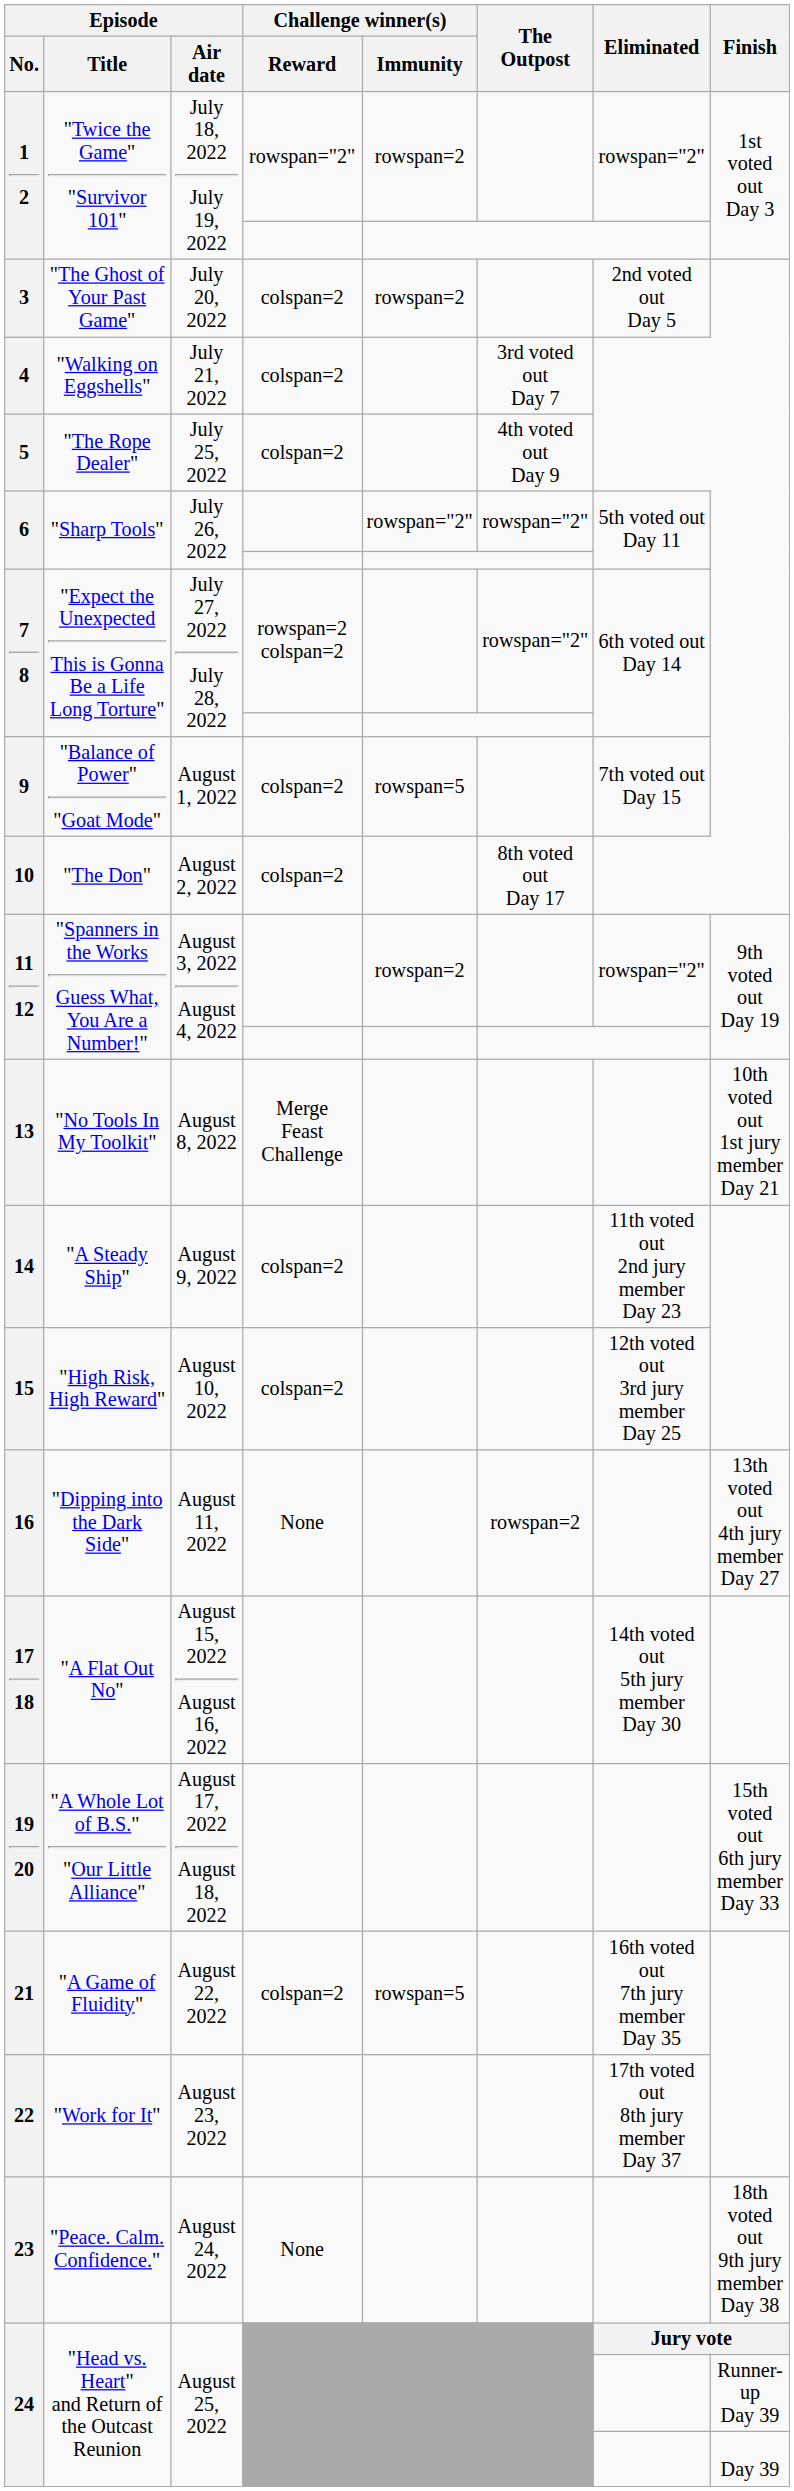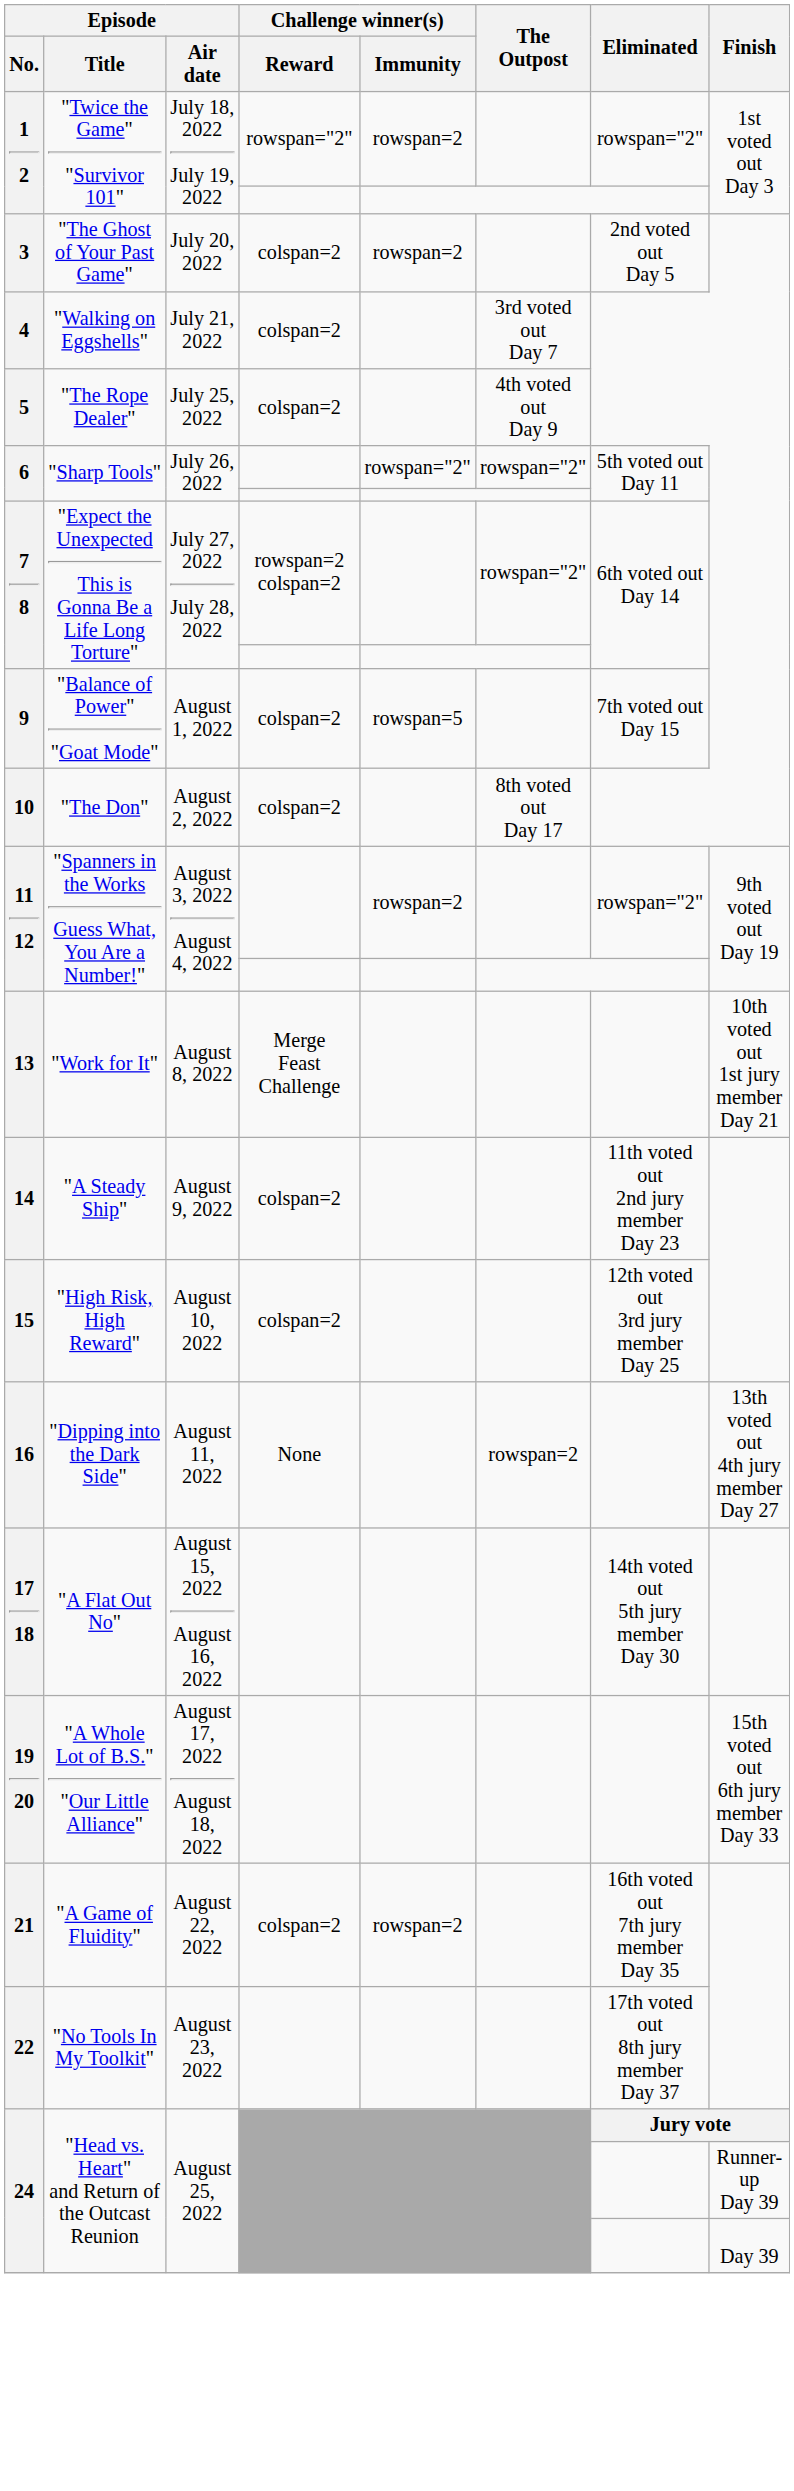(107, 1131) "No Tools In My Toolkit" -> (105, 1063) "Work for It"
(420, 1992) rowspan=5 -> (418, 1924) rowspan=2
(107, 2115) "Work for It" -> (105, 2047) "No Tools In My Toolkit"
- row: (24, 2249)
